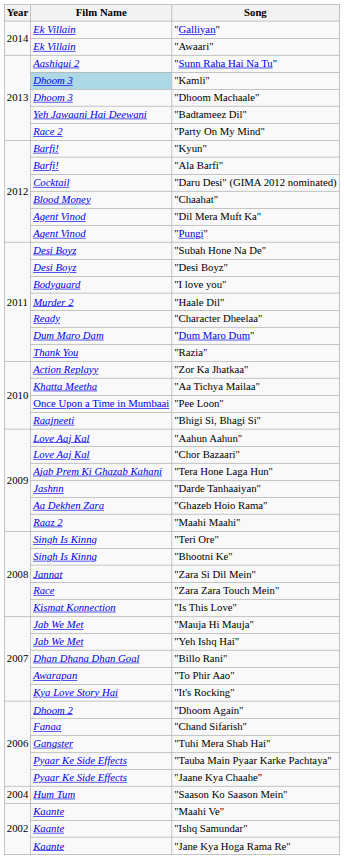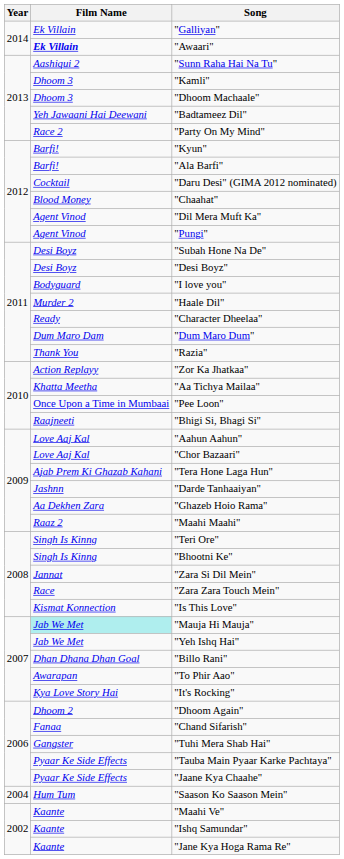(54, 47) normal -> (56, 47) bold
(53, 81) lightblue background -> (53, 81) no background
(58, 625) no background -> (58, 625) paleturquoise background
